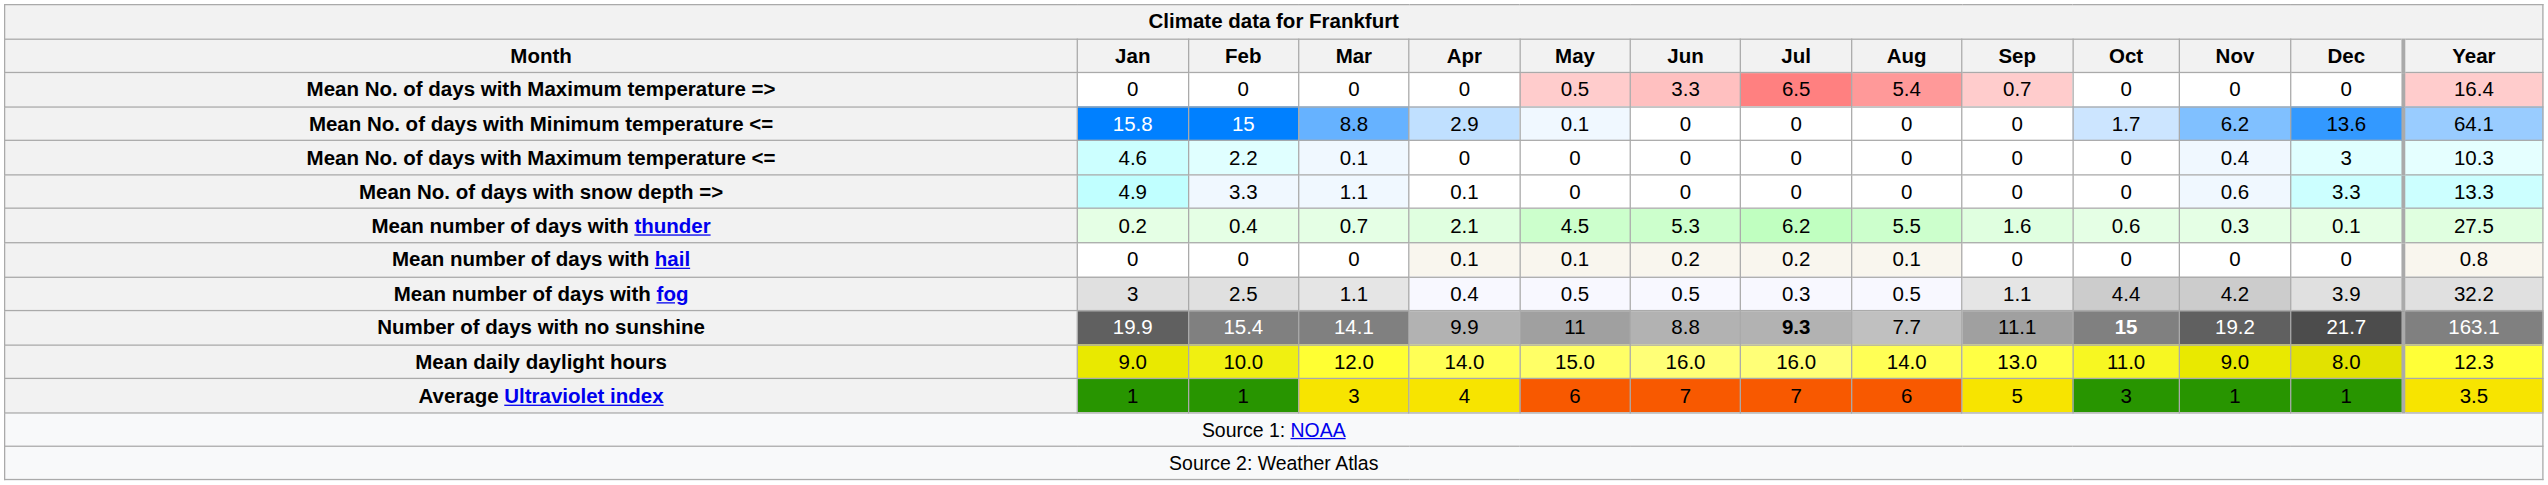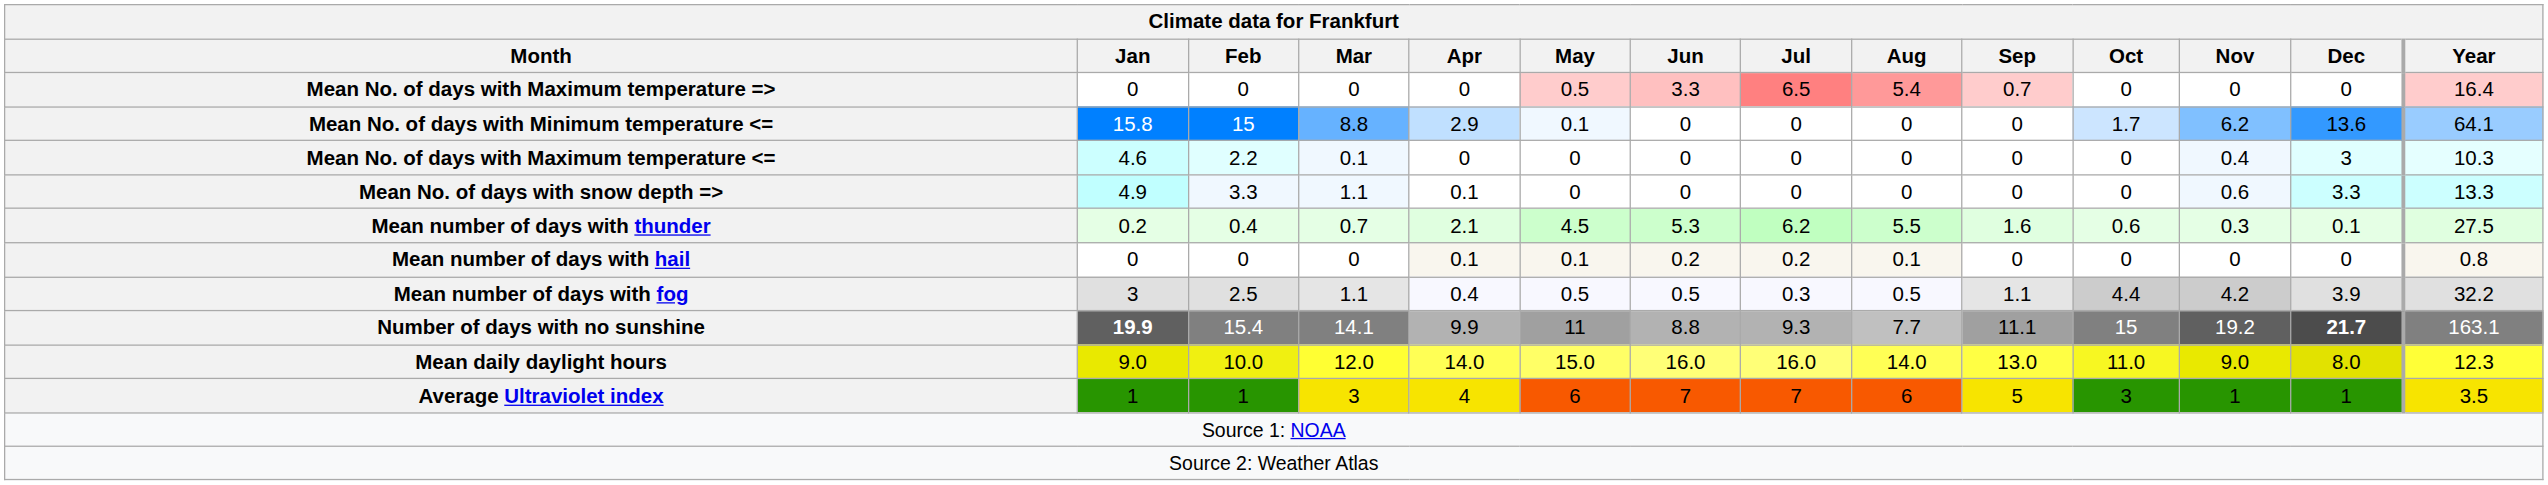(1133, 328) normal -> (1133, 328) bold
(1796, 328) bold -> (1796, 328) normal
(2126, 328) bold -> (2126, 328) normal
(2346, 328) normal -> (2346, 328) bold
